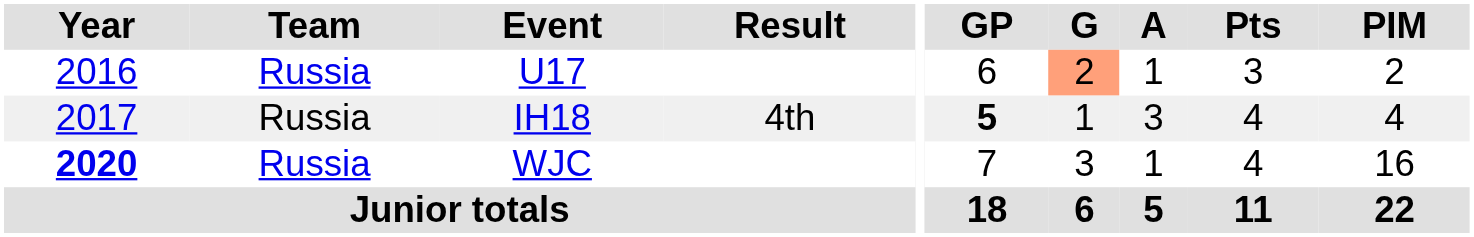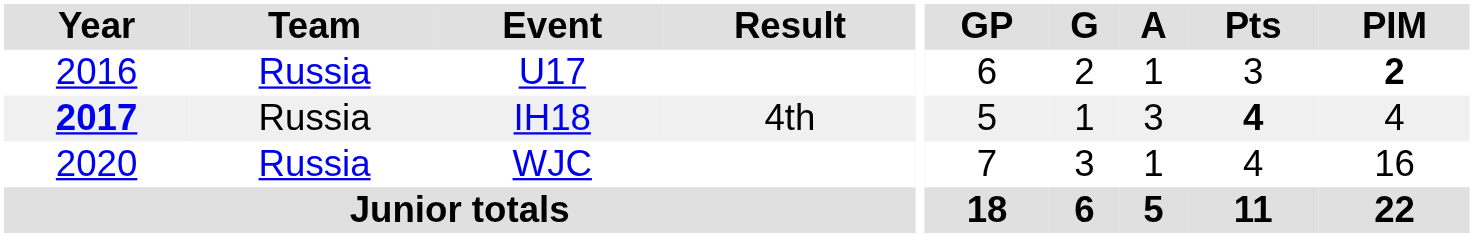(1085, 72) lightsalmon background -> (1085, 72) no background
(1395, 72) normal -> (1395, 72) bold
(97, 117) normal -> (97, 117) bold
(987, 117) bold -> (987, 117) normal
(1253, 117) normal -> (1253, 117) bold
(97, 163) bold -> (97, 163) normal
